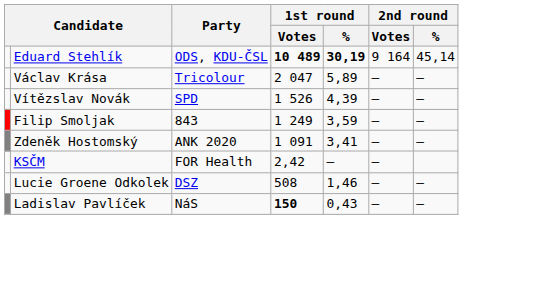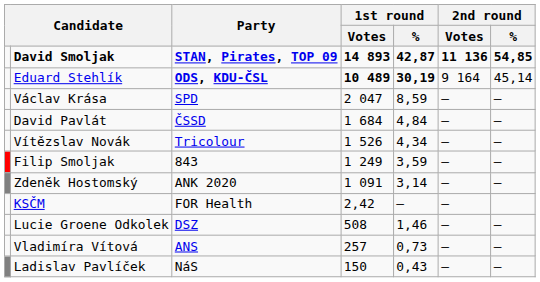+ row: (64, 57)
(221, 57) normal -> (221, 78) bold
(210, 78) Tricolour -> (186, 99) SPD
(342, 78) 5,89 -> (412, 99) 8,59
+ row: (60, 120)
(186, 99) SPD -> (210, 141) Tricolour
(342, 99) 4,39 -> (412, 141) 4,34
(342, 141) 3,41 -> (412, 183) 3,14
+ row: (76, 246)
(286, 204) bold -> (355, 267) normal
